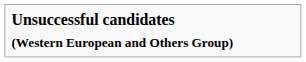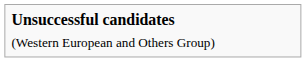(122, 41) bold -> (113, 42) normal
